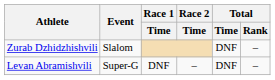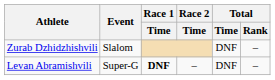(159, 66) normal -> (159, 66) bold
